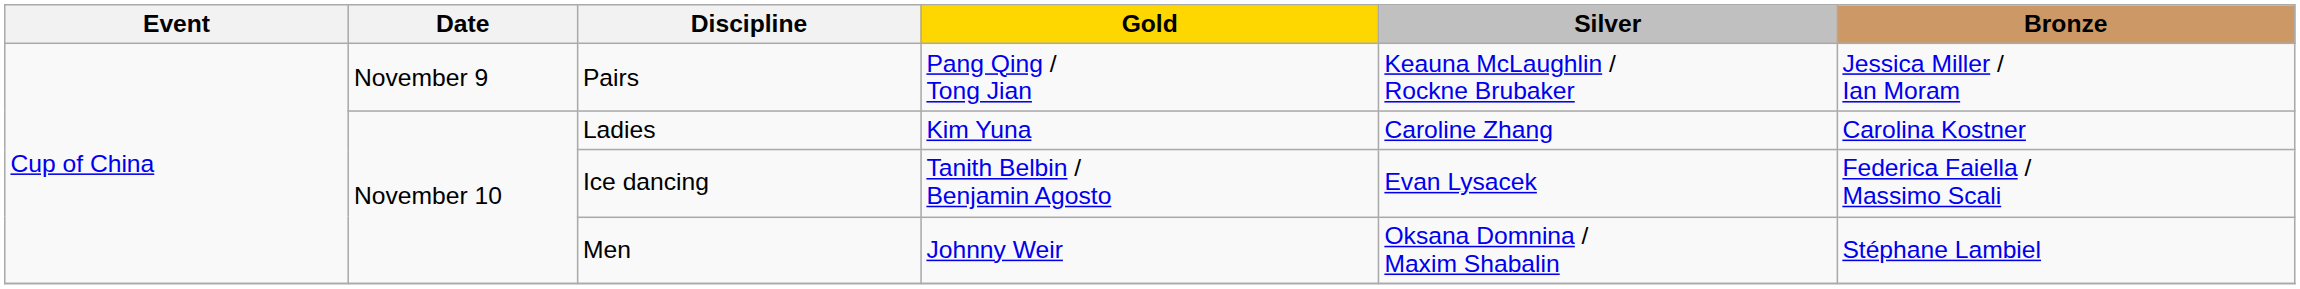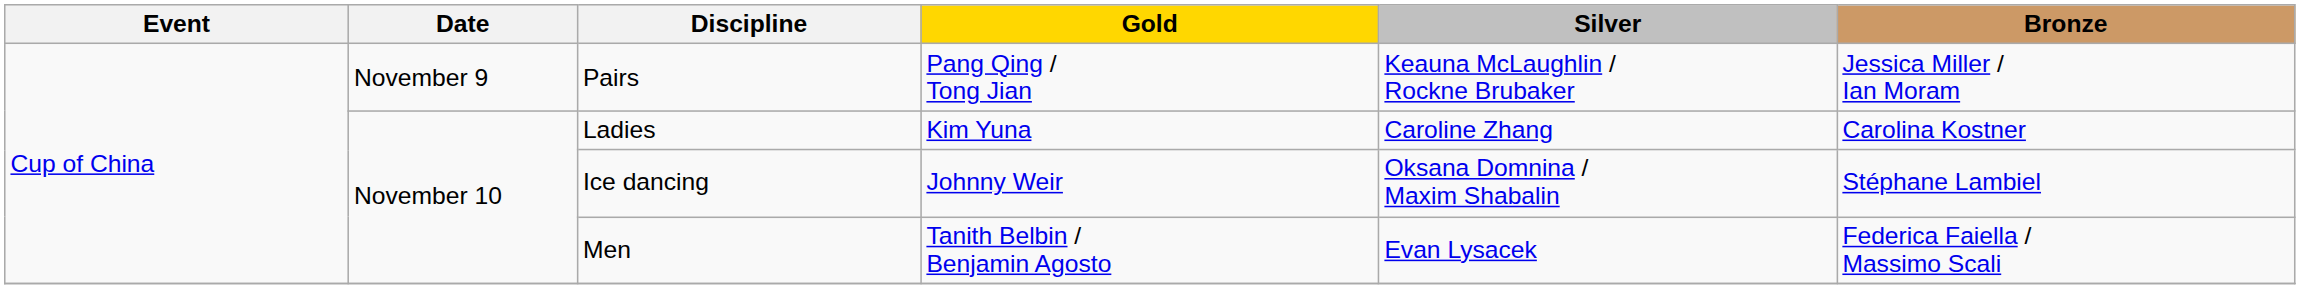(1019, 182) Tanith Belbin / Benjamin Agosto -> (995, 182) Johnny Weir
(1461, 182) Evan Lysacek -> (1486, 182) Oksana Domnina / Maxim Shabalin
(1937, 182) Federica Faiella / Massimo Scali -> (1942, 182) Stéphane Lambiel
(995, 249) Johnny Weir -> (1019, 249) Tanith Belbin / Benjamin Agosto
(1486, 249) Oksana Domnina / Maxim Shabalin -> (1461, 249) Evan Lysacek
(1942, 249) Stéphane Lambiel -> (1937, 249) Federica Faiella / Massimo Scali
